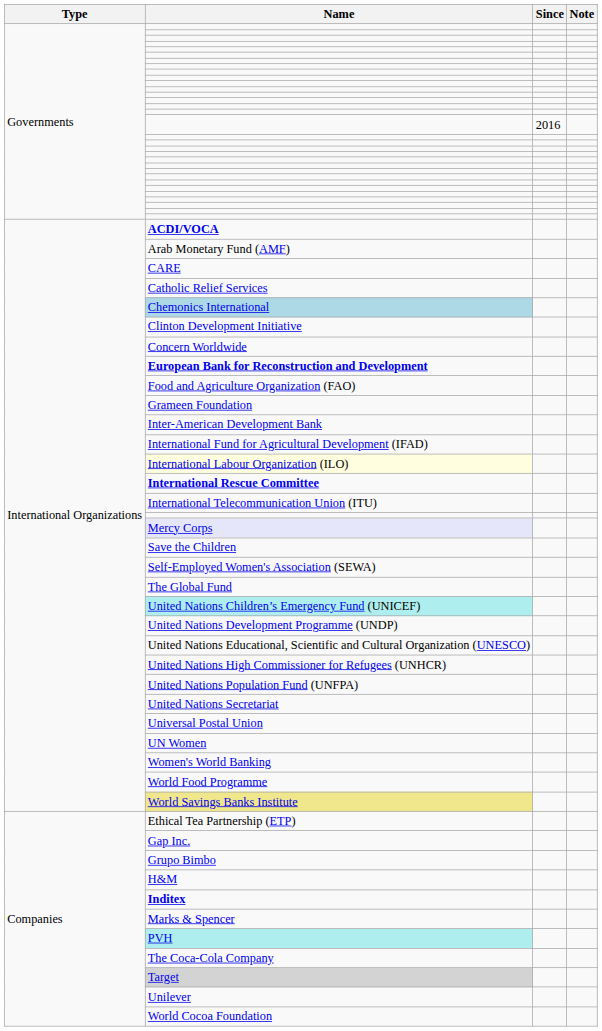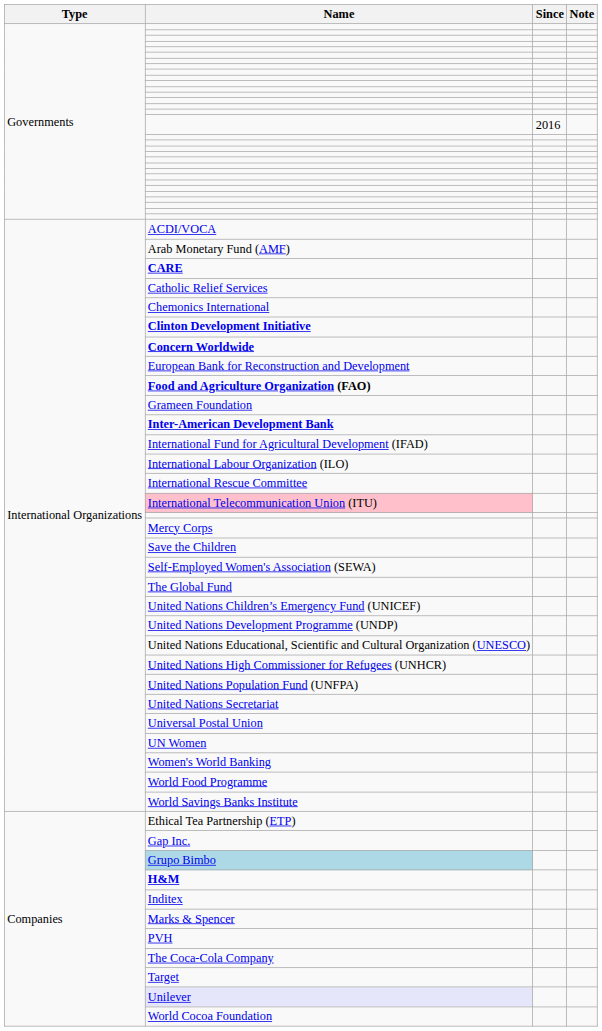(183, 229) bold -> (182, 229) normal
(164, 268) normal -> (165, 268) bold
(209, 307) lightblue background -> (209, 307) no background
(225, 327) normal -> (229, 327) bold
(197, 346) normal -> (201, 346) bold
(288, 366) bold -> (279, 366) normal
(252, 385) normal -> (259, 385) bold
(235, 424) normal -> (241, 424) bold
(248, 463) lightyellow background -> (248, 463) no background
(233, 483) bold -> (228, 483) normal
(262, 502) no background -> (262, 502) pink background
(180, 528) lavender background -> (180, 528) no background
(284, 606) paleturquoise background -> (284, 606) no background
(223, 801) khaki background -> (223, 801) no background
(182, 860) no background -> (182, 860) lightblue background
(163, 879) normal -> (164, 879) bold
(167, 899) bold -> (165, 899) normal
(160, 938) paleturquoise background -> (160, 938) no background
(163, 977) lightgrey background -> (163, 977) no background
(169, 997) no background -> (169, 997) lavender background
